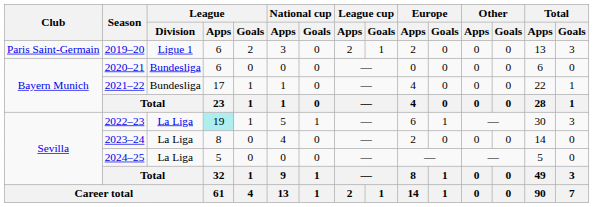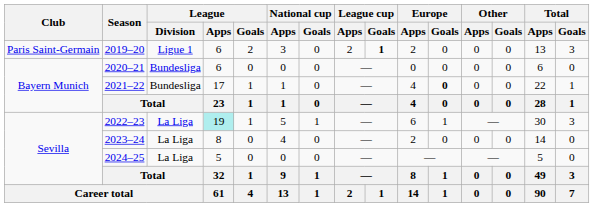(381, 49) normal -> (381, 49) bold
(445, 85) normal -> (445, 85) bold
